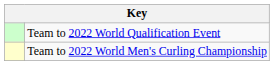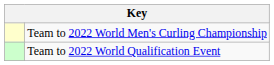rows swapped: (147, 51) <-> (124, 32)
